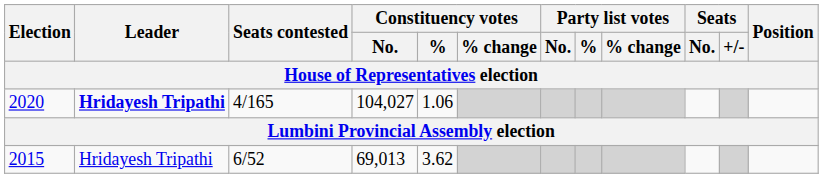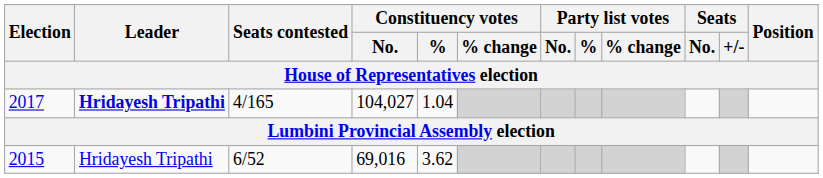(26, 103) 2020 -> (26, 103) 2017
(438, 103) 1.06 -> (438, 103) 1.04
(381, 159) 69,013 -> (381, 159) 69,016
